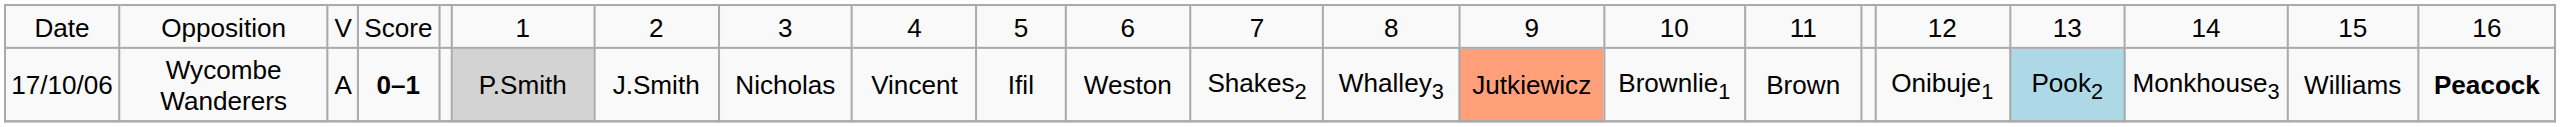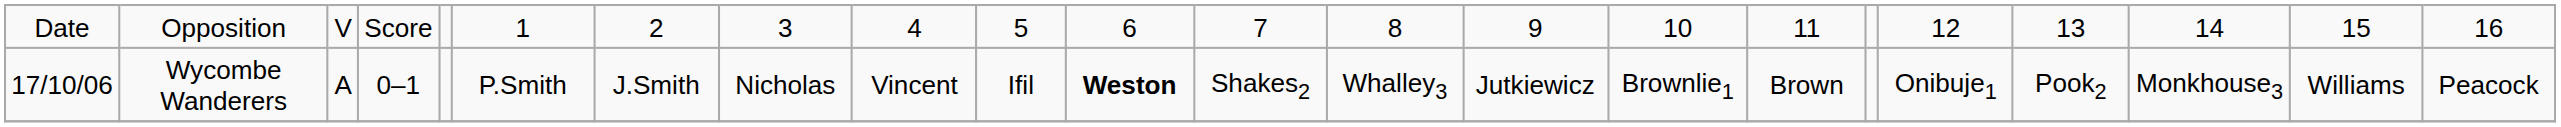(398, 85) bold -> (398, 85) normal
(523, 85) lightgrey background -> (523, 85) no background
(1128, 85) normal -> (1130, 85) bold
(1532, 85) lightsalmon background -> (1535, 85) no background
(2067, 85) lightblue background -> (2071, 85) no background
(2487, 85) bold -> (2489, 85) normal
